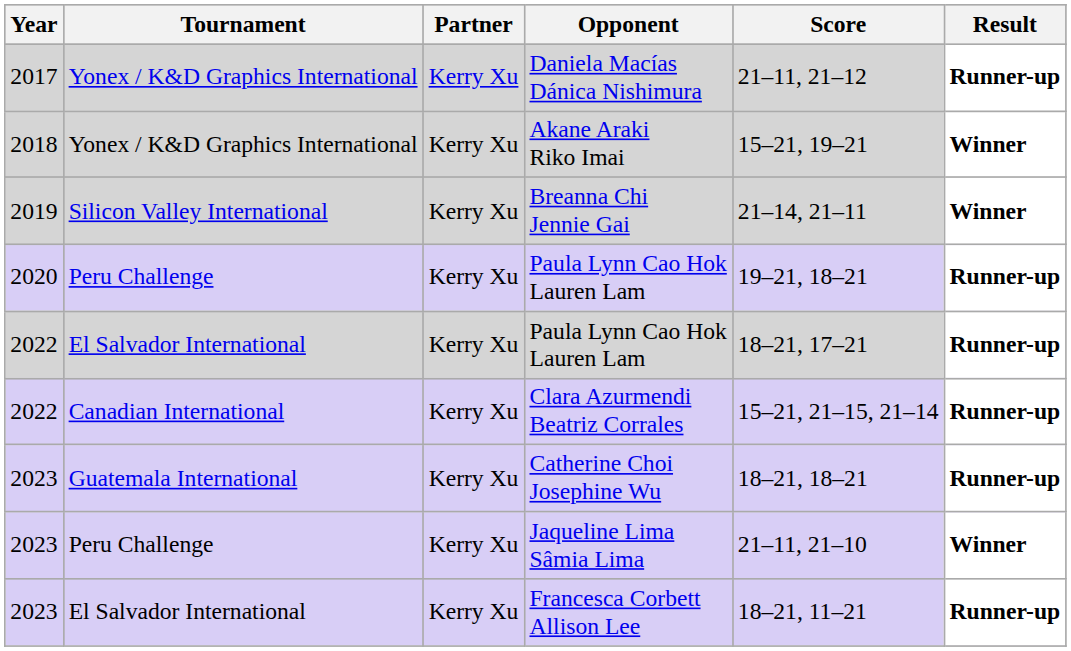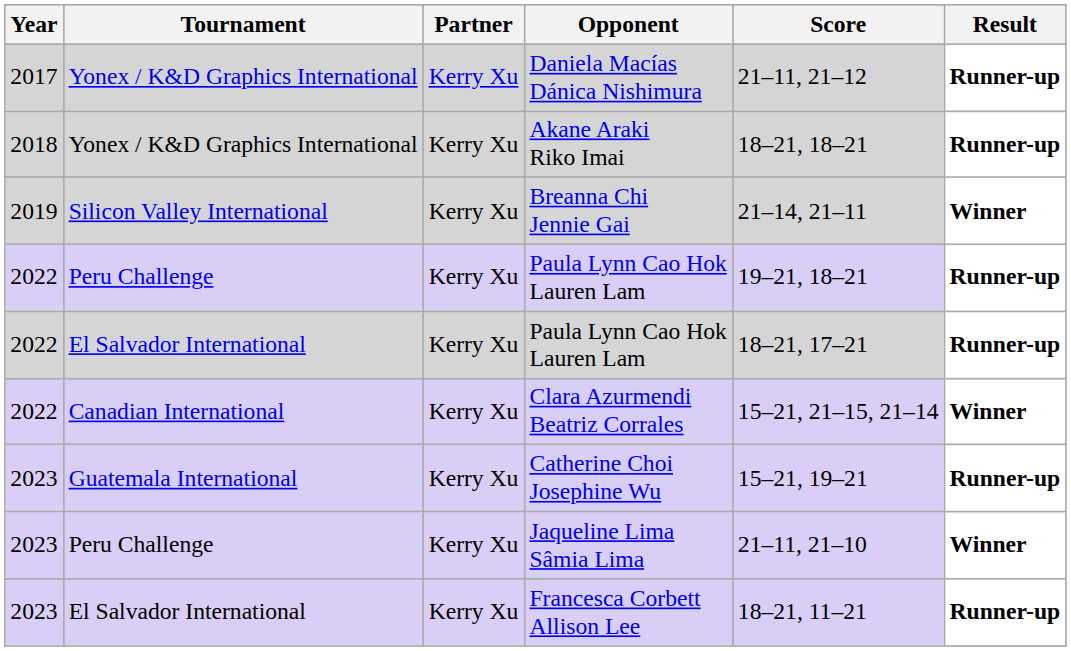(803, 144) 15–21, 19–21 -> (803, 144) 18–21, 18–21
(988, 144) Winner -> (1005, 144) Runner-up
(34, 277) 2020 -> (34, 277) 2022
(1005, 411) Runner-up -> (988, 411) Winner
(803, 478) 18–21, 18–21 -> (803, 478) 15–21, 19–21
